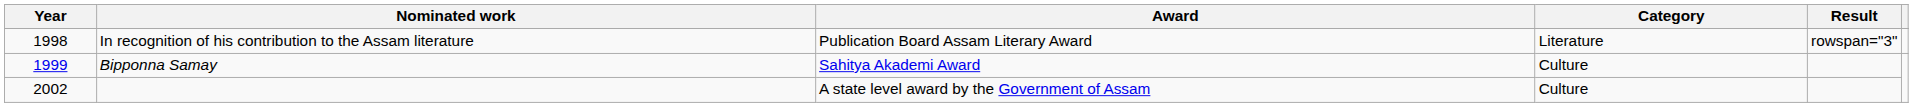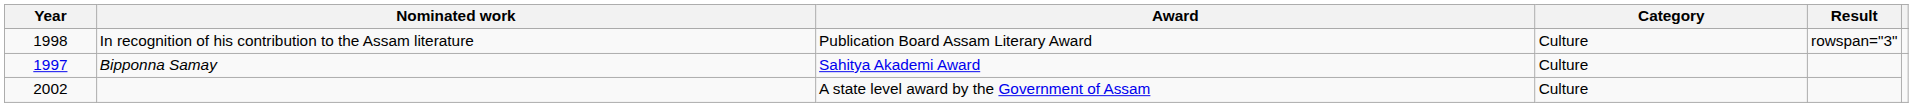(1571, 41) Literature -> (1563, 41) Culture
(50, 65) 1999 -> (50, 65) 1997
